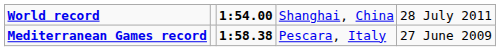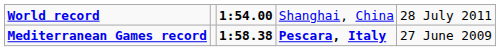(333, 36) normal -> (333, 36) bold
